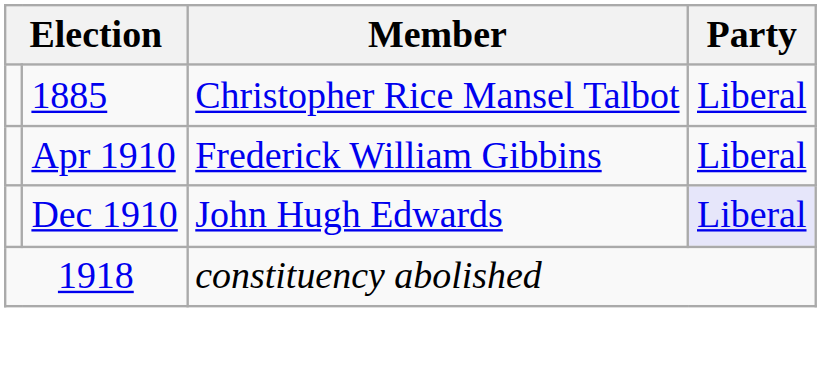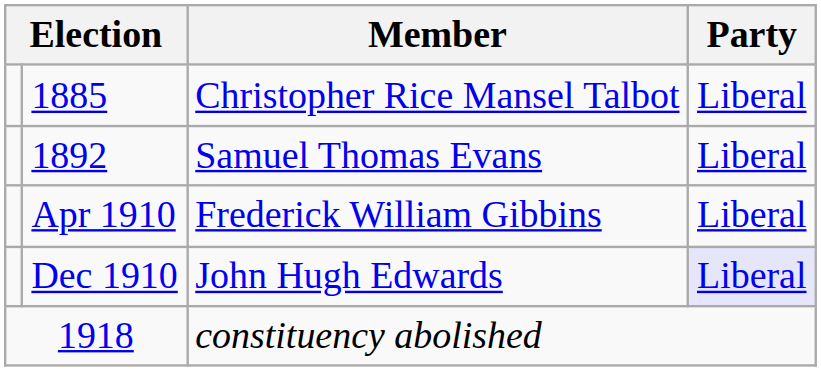+ row: (369, 154)
